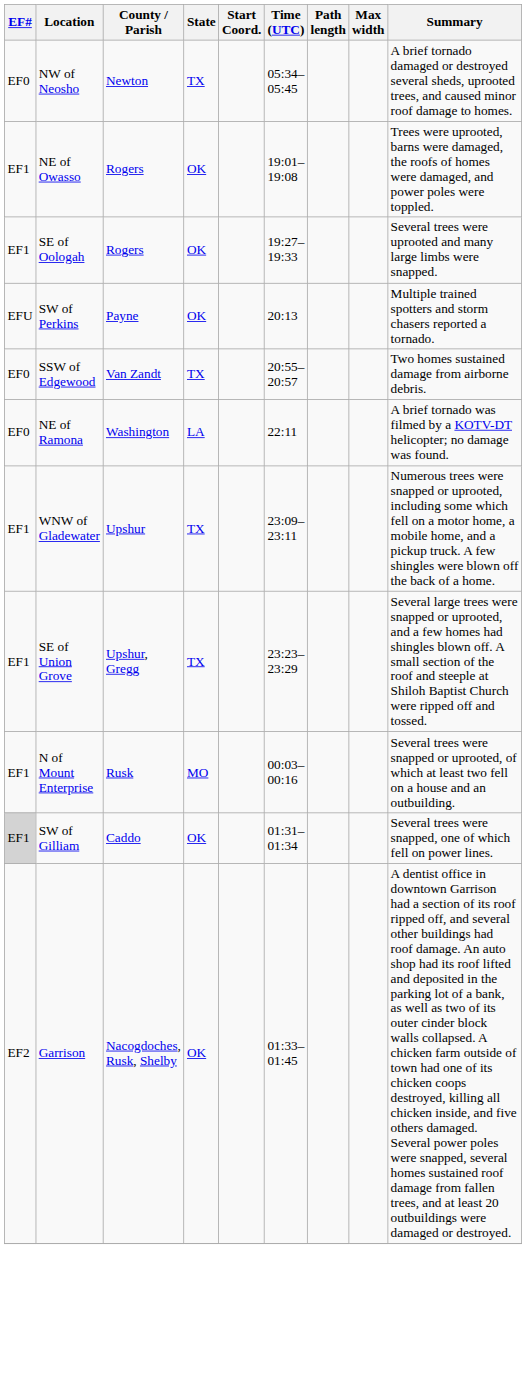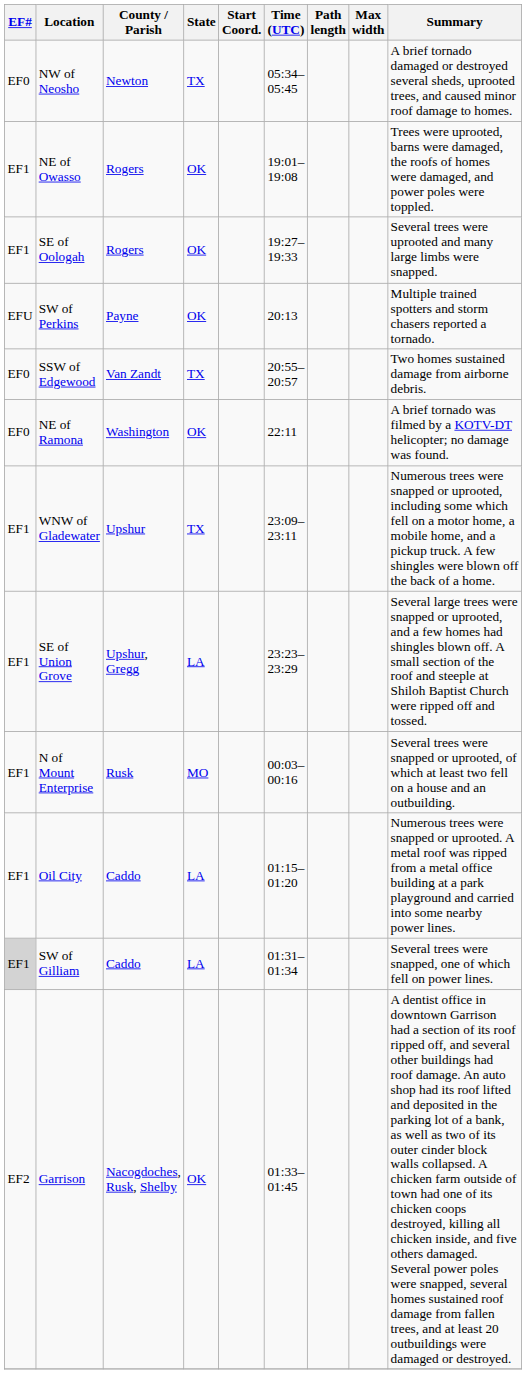(196, 432) LA -> (197, 432) OK
(196, 661) TX -> (196, 661) LA
+ row: (60, 875)
(197, 838) OK -> (196, 963) LA
